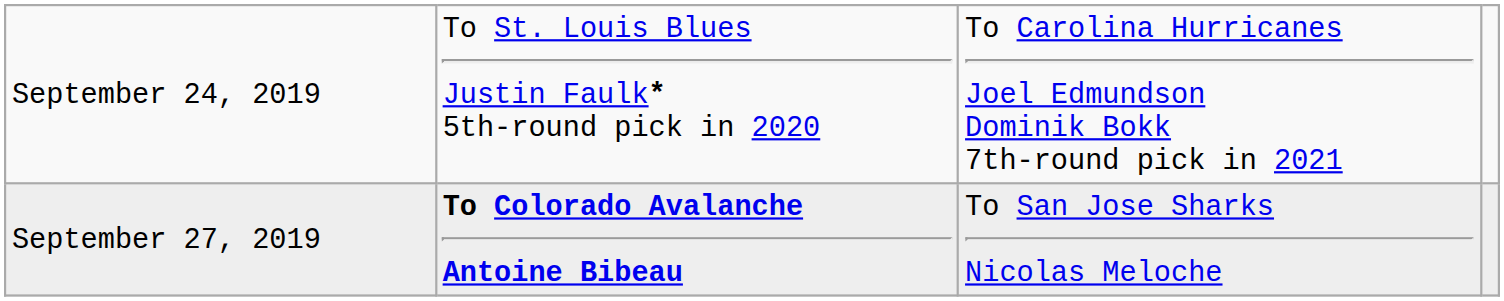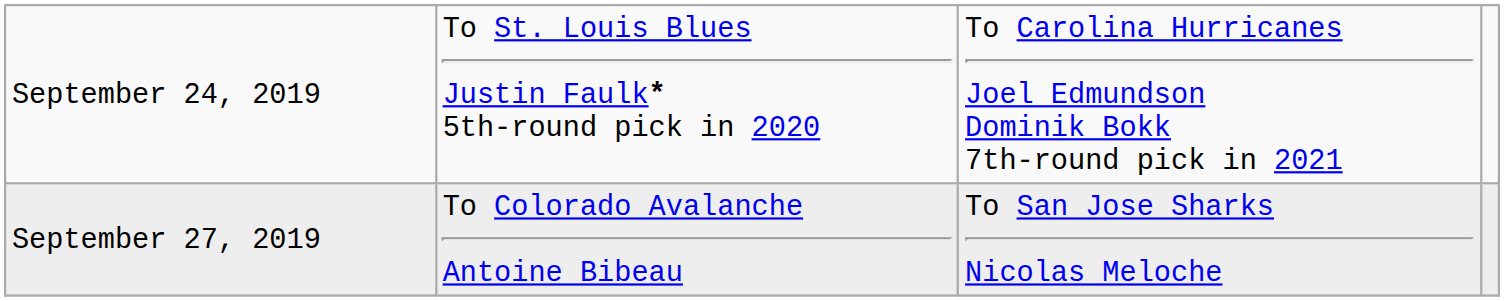(697, 240) bold -> (697, 240) normal
